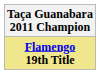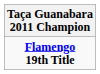(50, 53) khaki background -> (50, 53) no background
